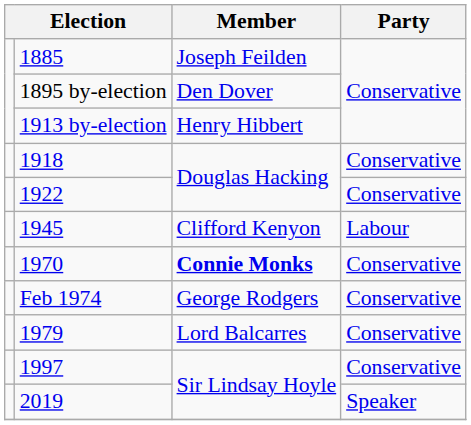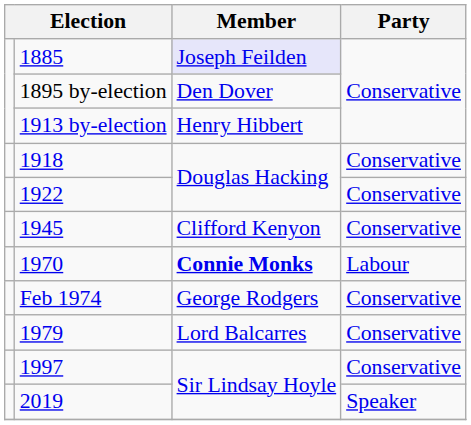(242, 56) no background -> (242, 56) lavender background
(378, 228) Labour -> (404, 228) Conservative
(404, 263) Conservative -> (378, 263) Labour
